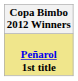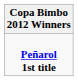(39, 60) khaki background -> (39, 60) no background
